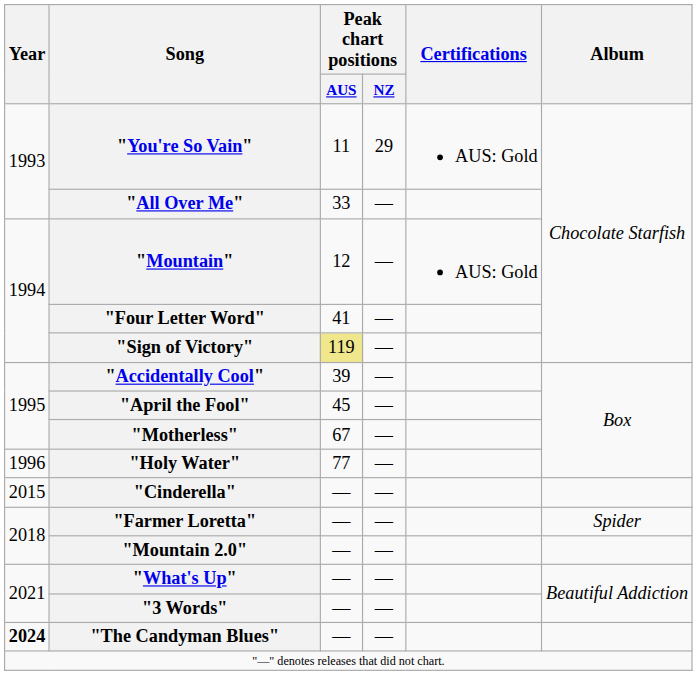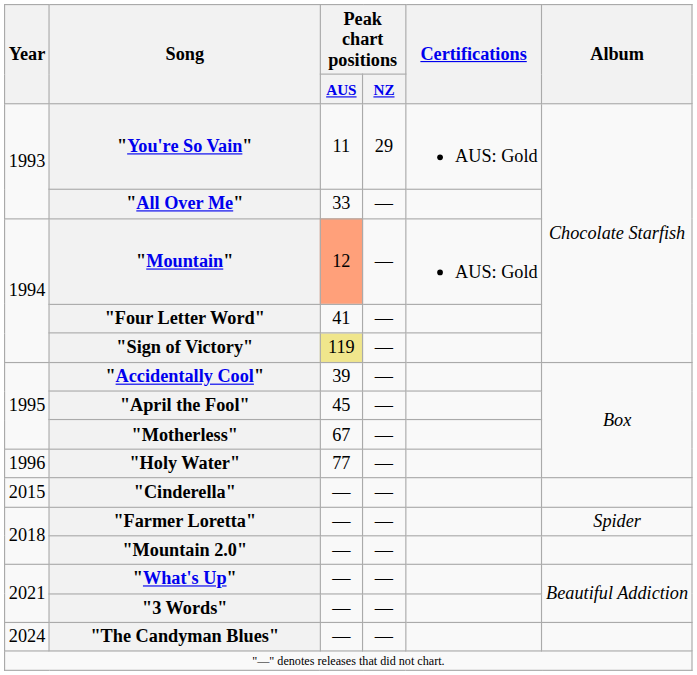(341, 261) no background -> (341, 261) lightsalmon background
(27, 636) bold -> (27, 636) normal
